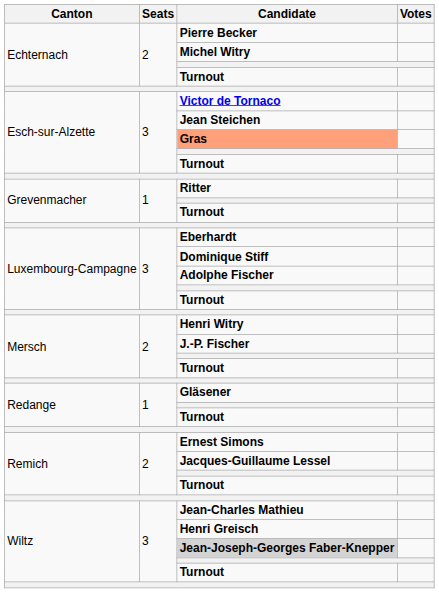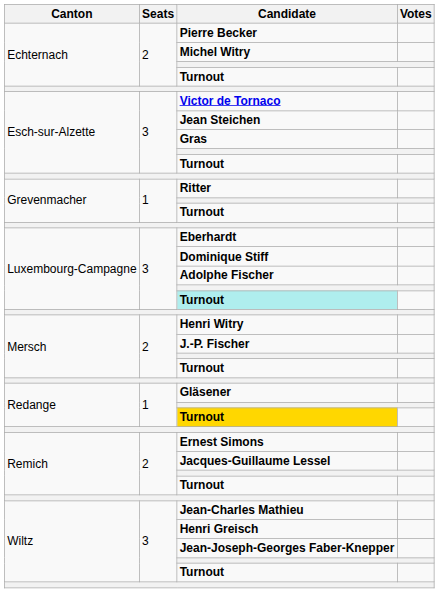(193, 139) lightsalmon background -> (193, 139) no background
(202, 300) no background -> (202, 300) paleturquoise background
(202, 417) no background -> (202, 417) gold background
(287, 548) lightgrey background -> (287, 548) no background
